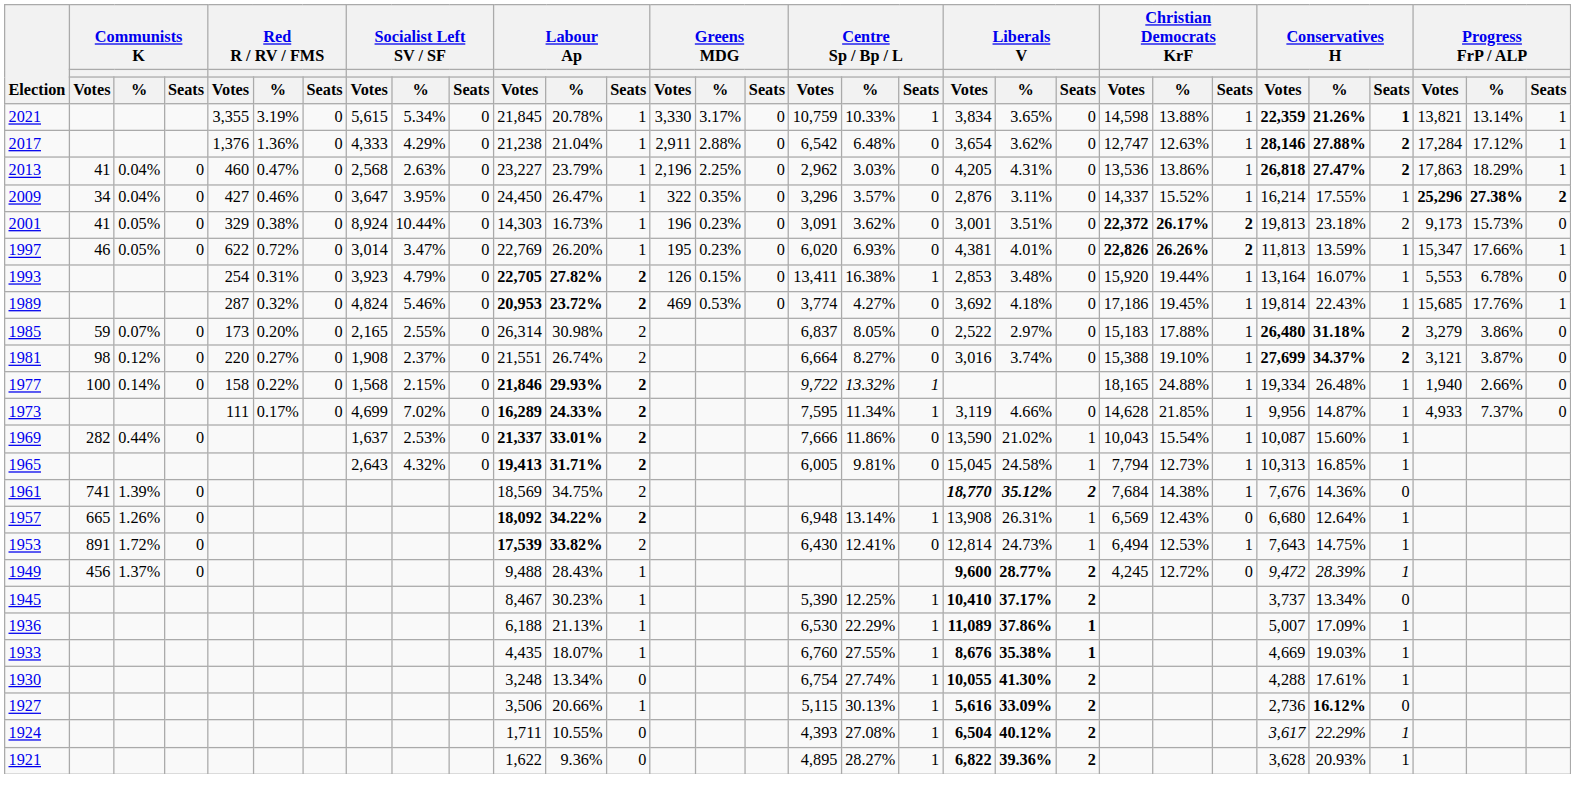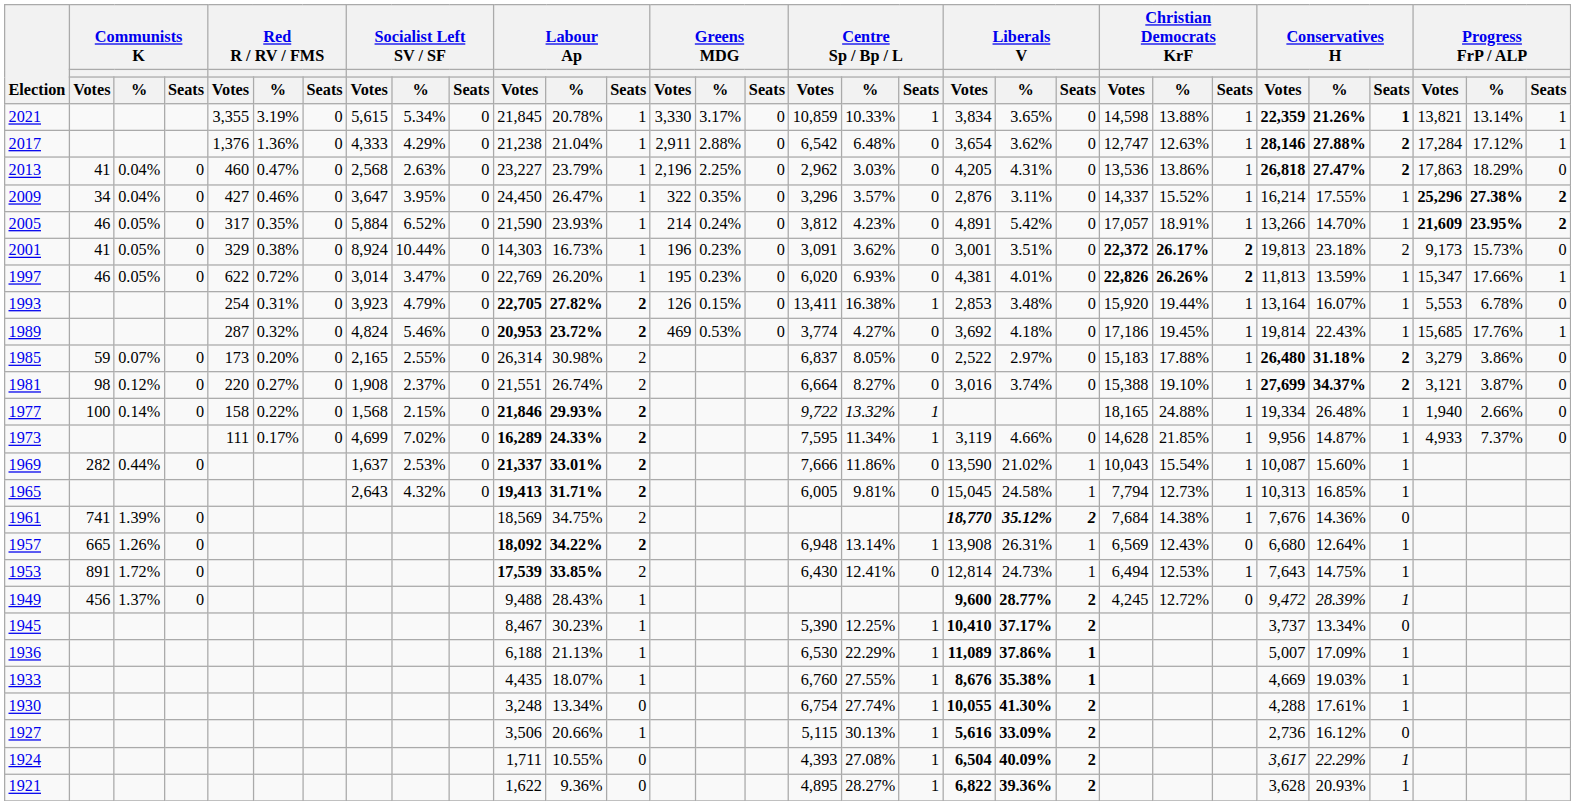(815, 117) 10,759 -> (815, 117) 10,859
(1563, 170) 1 -> (1563, 170) 0
+ row: (25, 224)
(576, 545) 33.82% -> (576, 572) 33.85%
(1339, 706) bold -> (1341, 733) normal
(1026, 733) 40.12% -> (1026, 760) 40.09%
